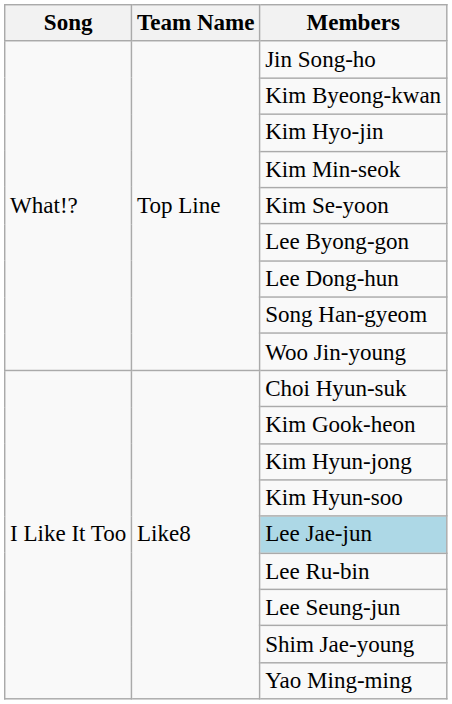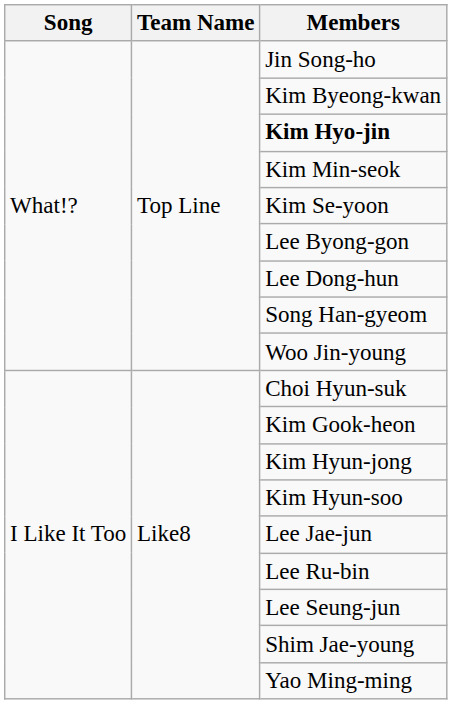(324, 132) normal -> (328, 132) bold
(319, 534) lightblue background -> (319, 534) no background
